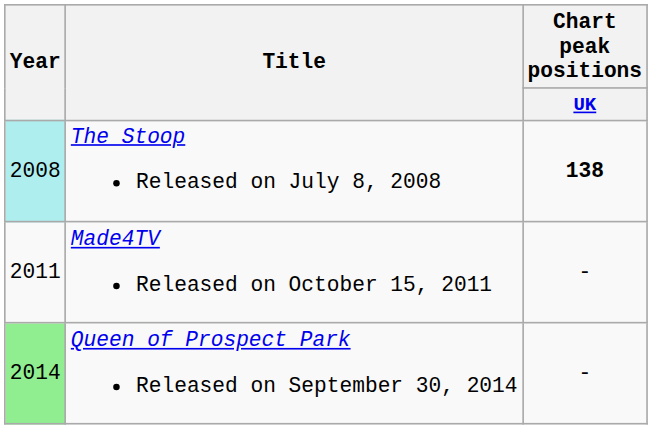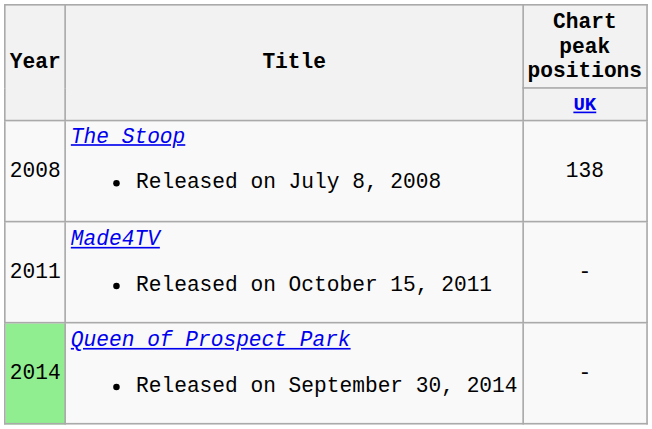(35, 171) paleturquoise background -> (35, 171) no background
(585, 171) bold -> (585, 171) normal
